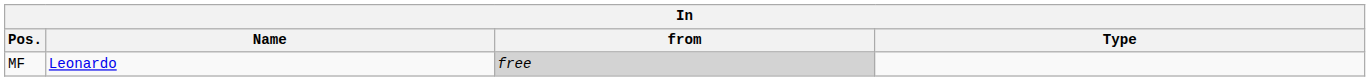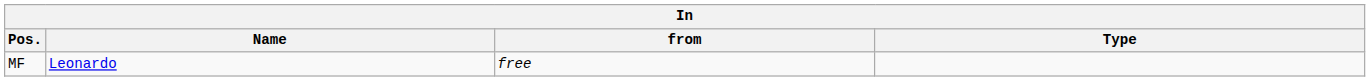(515, 64) lightgrey background -> (515, 64) no background
